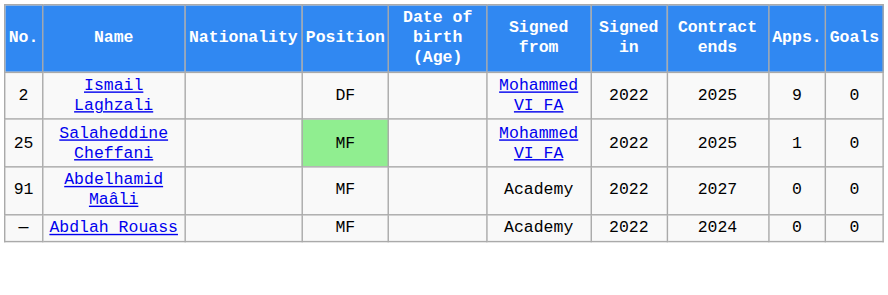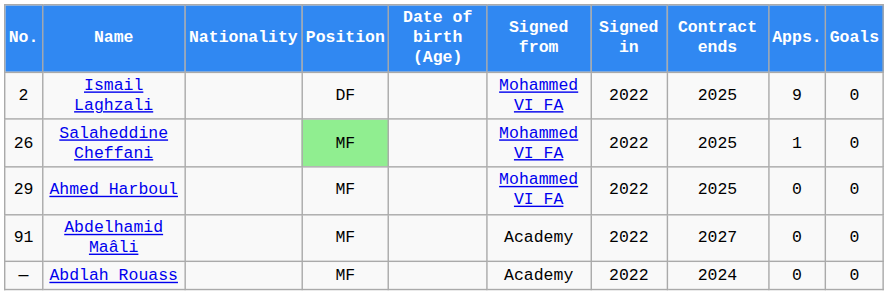(24, 143) 25 -> (24, 143) 26
+ row: (114, 190)
